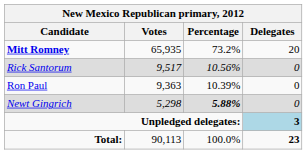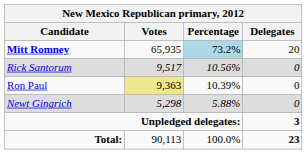(226, 49) no background -> (226, 49) lightblue background
(169, 85) no background -> (169, 85) khaki background
(226, 103) bold -> (226, 103) normal
(297, 121) lightblue background -> (297, 121) no background
